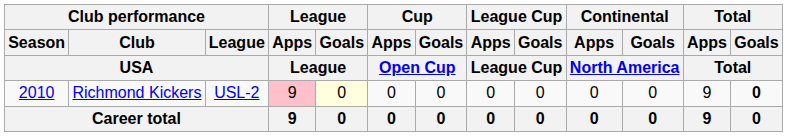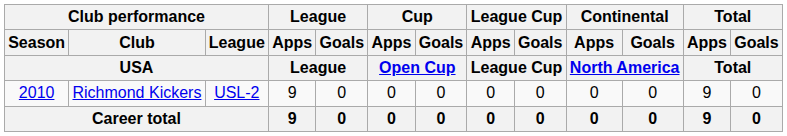(292, 93) pink background -> (292, 93) no background
(342, 93) lightyellow background -> (342, 93) no background
(756, 93) bold -> (756, 93) normal
